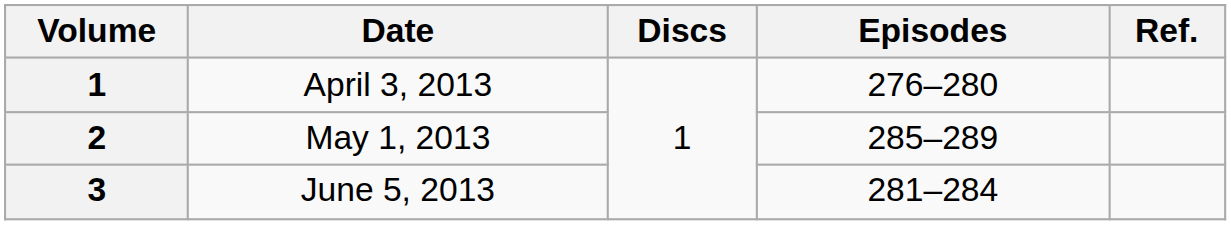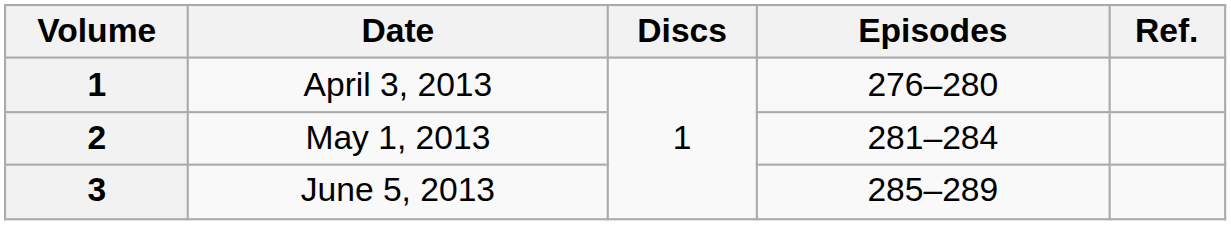(933, 137) 285–289 -> (933, 137) 281–284
(933, 191) 281–284 -> (933, 191) 285–289
